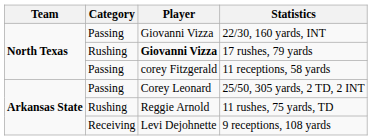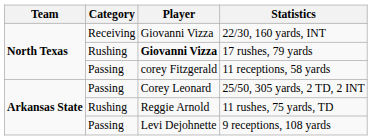(106, 32) Passing -> (112, 32) Receiving
(112, 125) Receiving -> (106, 125) Passing
